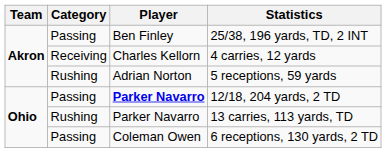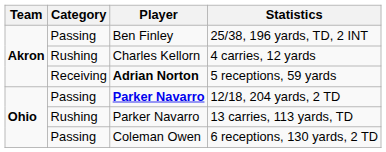(79, 56) Receiving -> (74, 56) Rushing
(74, 76) Rushing -> (79, 76) Receiving
(152, 76) normal -> (156, 76) bold
